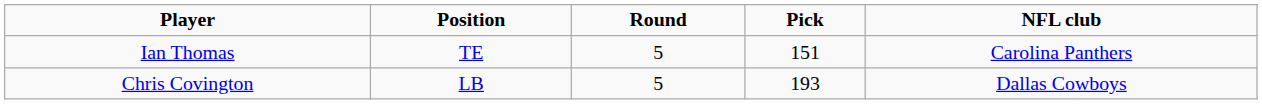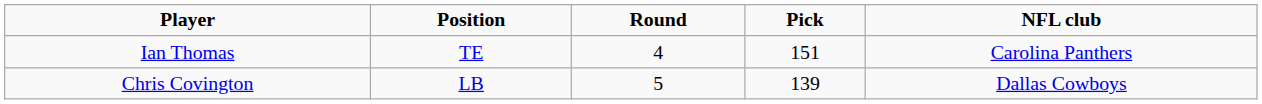(658, 51) 5 -> (658, 51) 4
(805, 83) 193 -> (805, 83) 139
